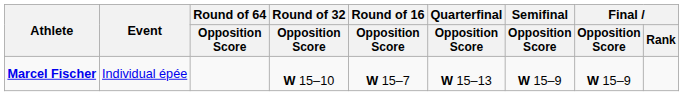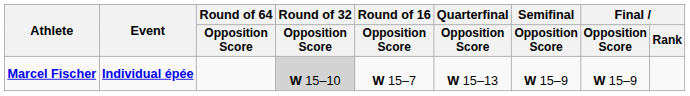(145, 74) normal -> (148, 74) bold
(309, 81) no background -> (315, 81) lightgrey background
